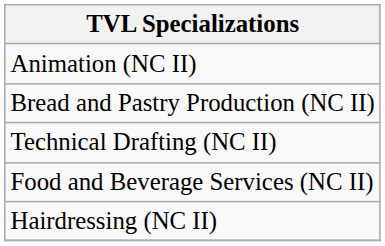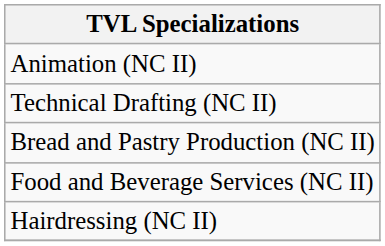(193, 102) Bread and Pastry Production (NC II) -> (144, 102) Technical Drafting (NC II)
(144, 142) Technical Drafting (NC II) -> (193, 142) Bread and Pastry Production (NC II)
